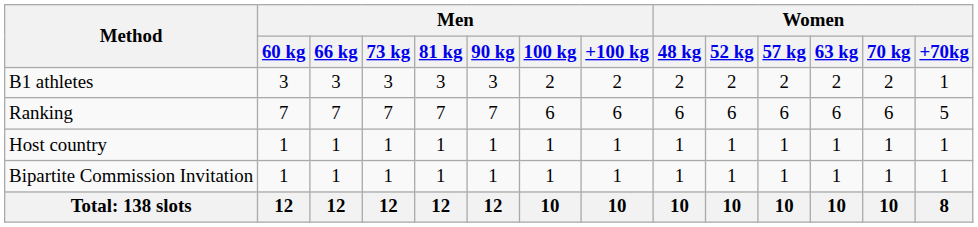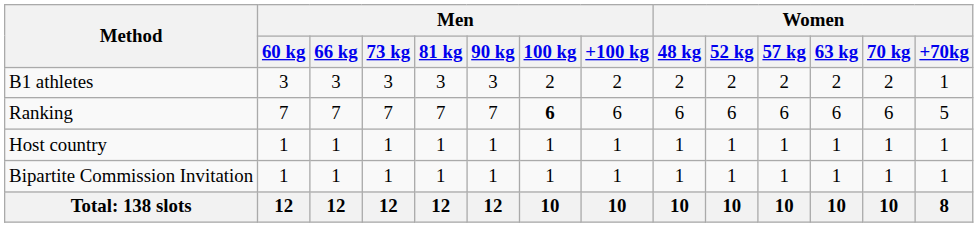(550, 113) normal -> (550, 113) bold
